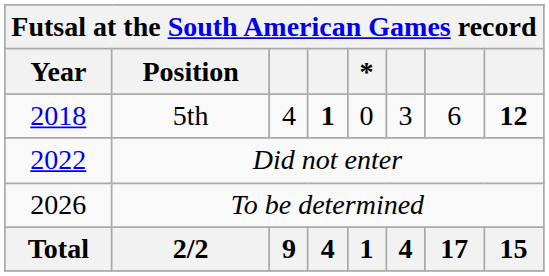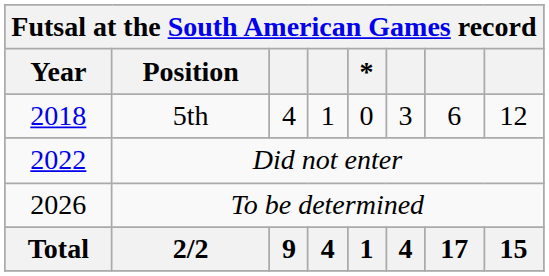(328, 115) bold -> (328, 115) normal
(513, 115) bold -> (513, 115) normal
